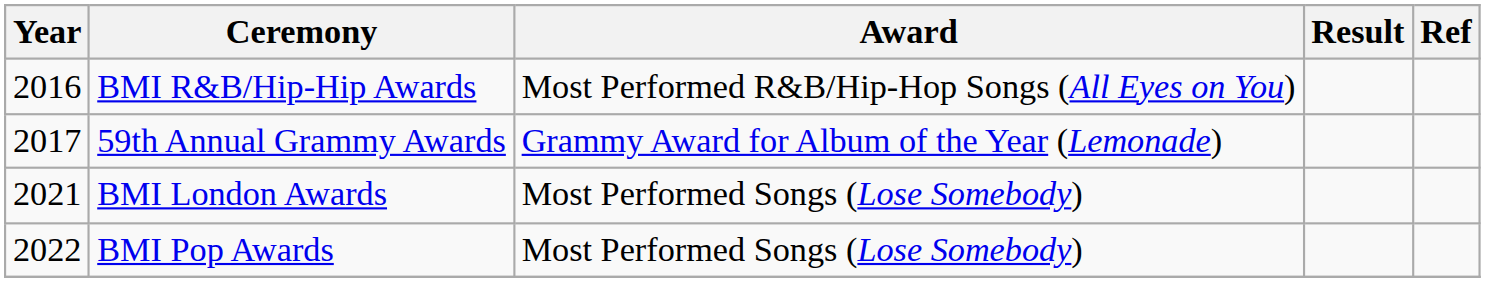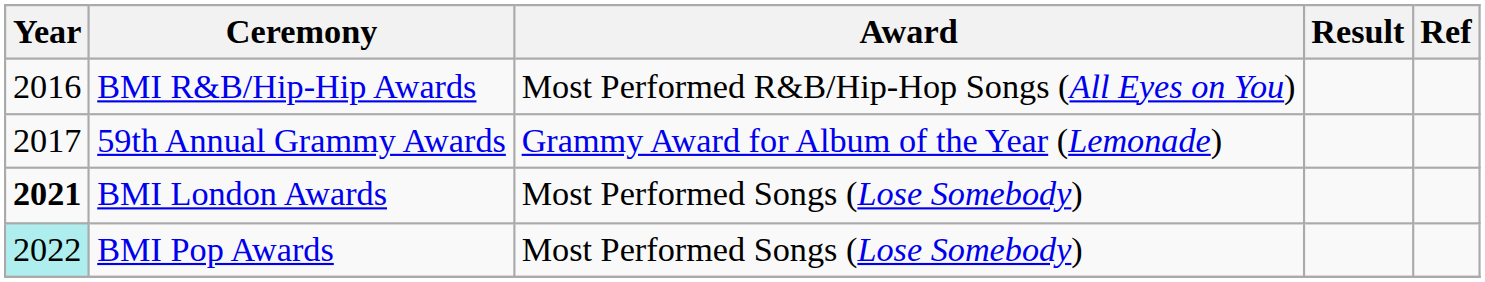(47, 194) normal -> (47, 194) bold
(47, 248) no background -> (47, 248) paleturquoise background
